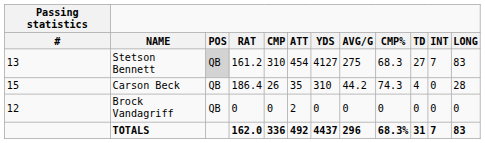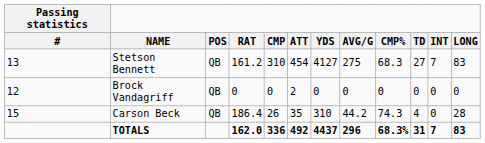(215, 63) lightgrey background -> (215, 63) no background
rows swapped: (146, 86) <-> (143, 108)
